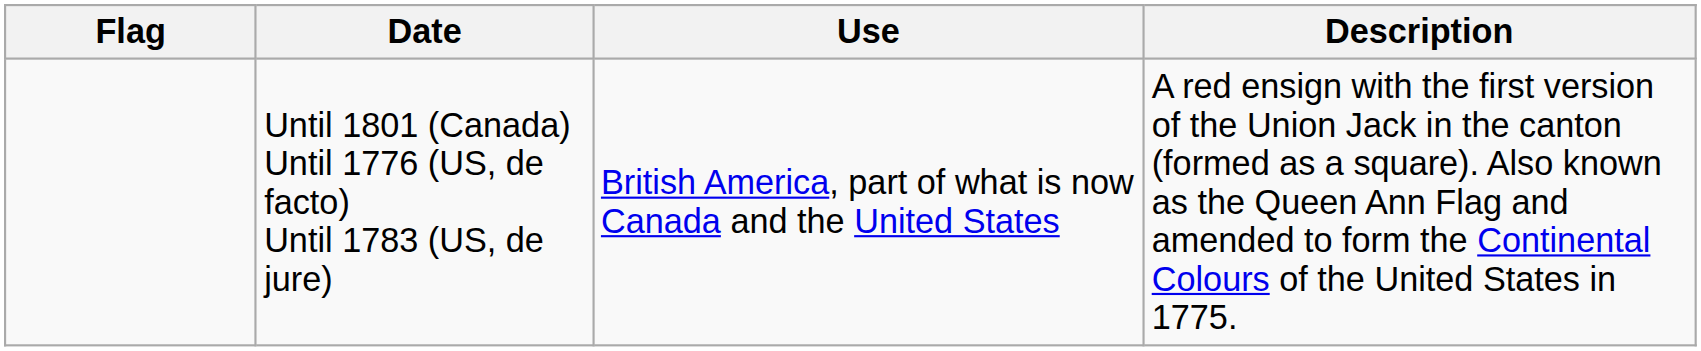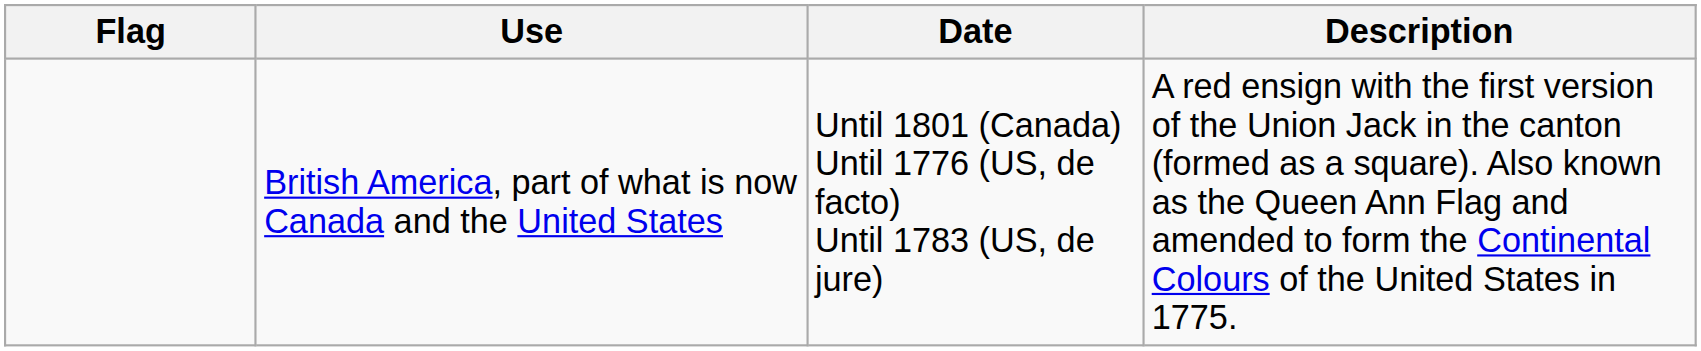columns swapped: (425, 31) <-> (868, 31)
